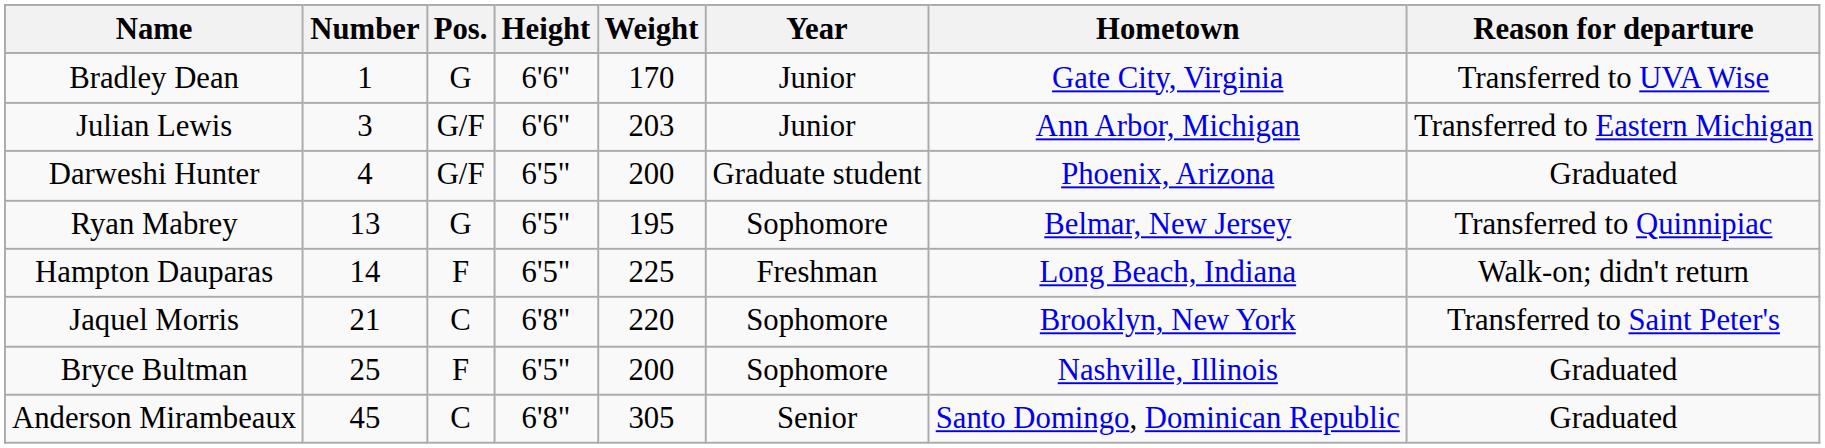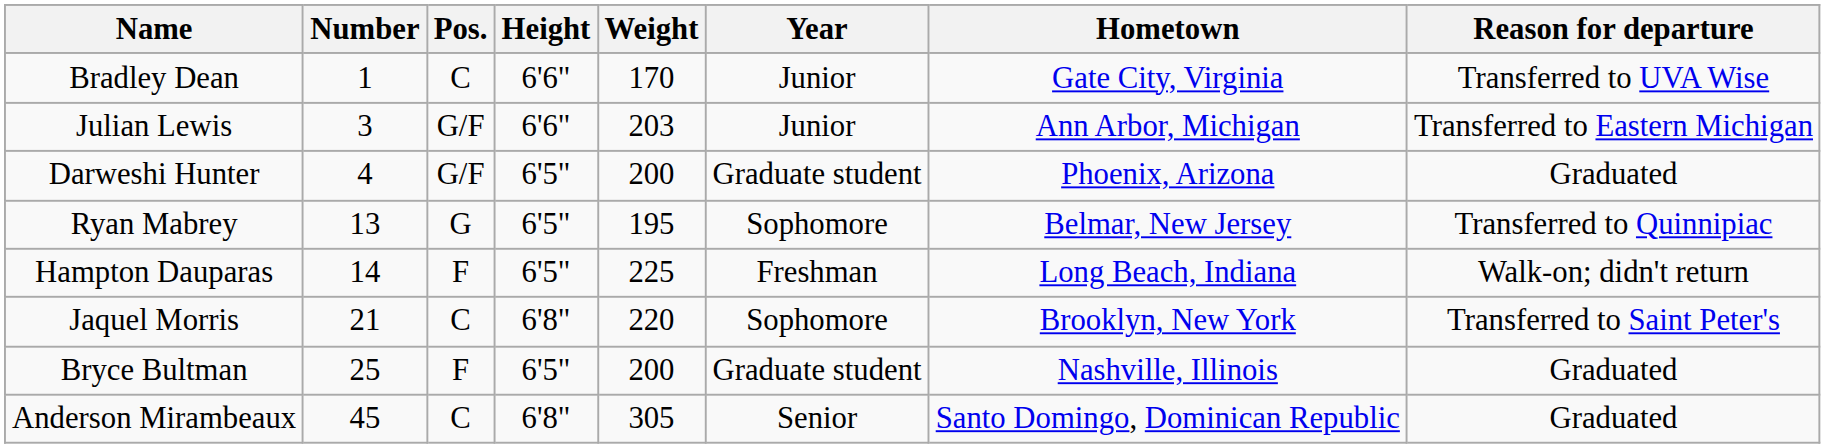(461, 77) G -> (461, 77) C
(817, 369) Sophomore -> (817, 369) Graduate student
